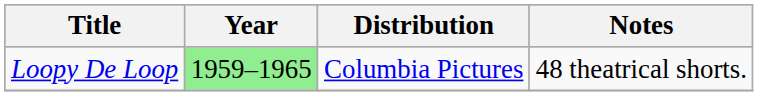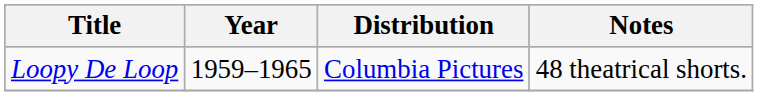(251, 68) lightgreen background -> (251, 68) no background
